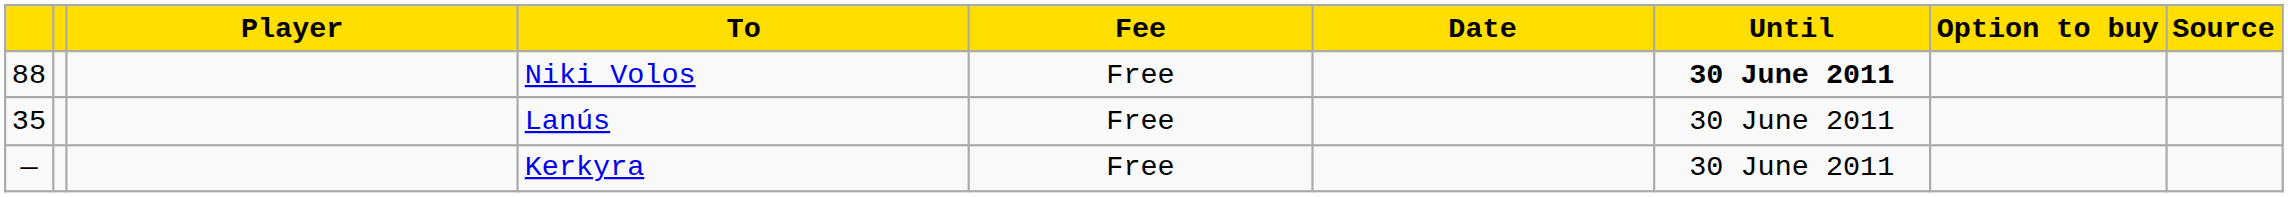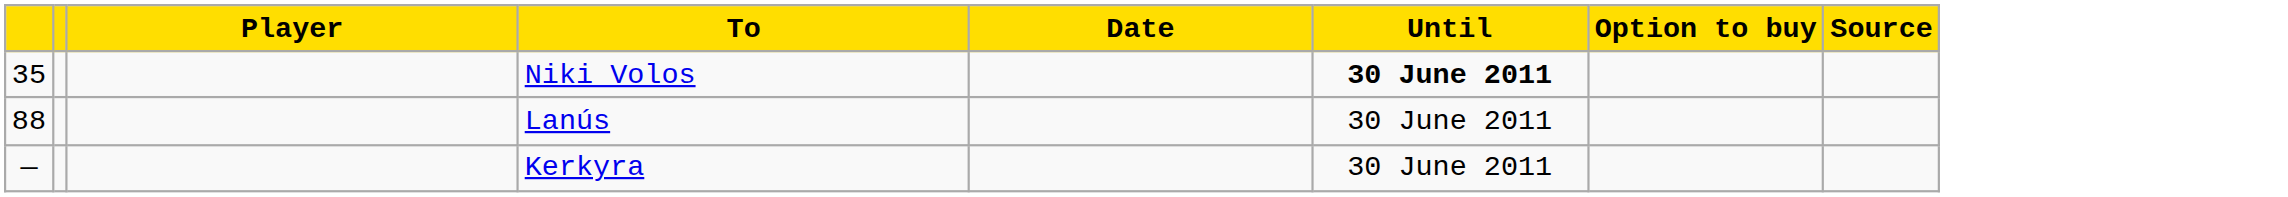- column: (1141, 28)
(29, 75) 88 -> (29, 75) 35
(29, 121) 35 -> (29, 121) 88
